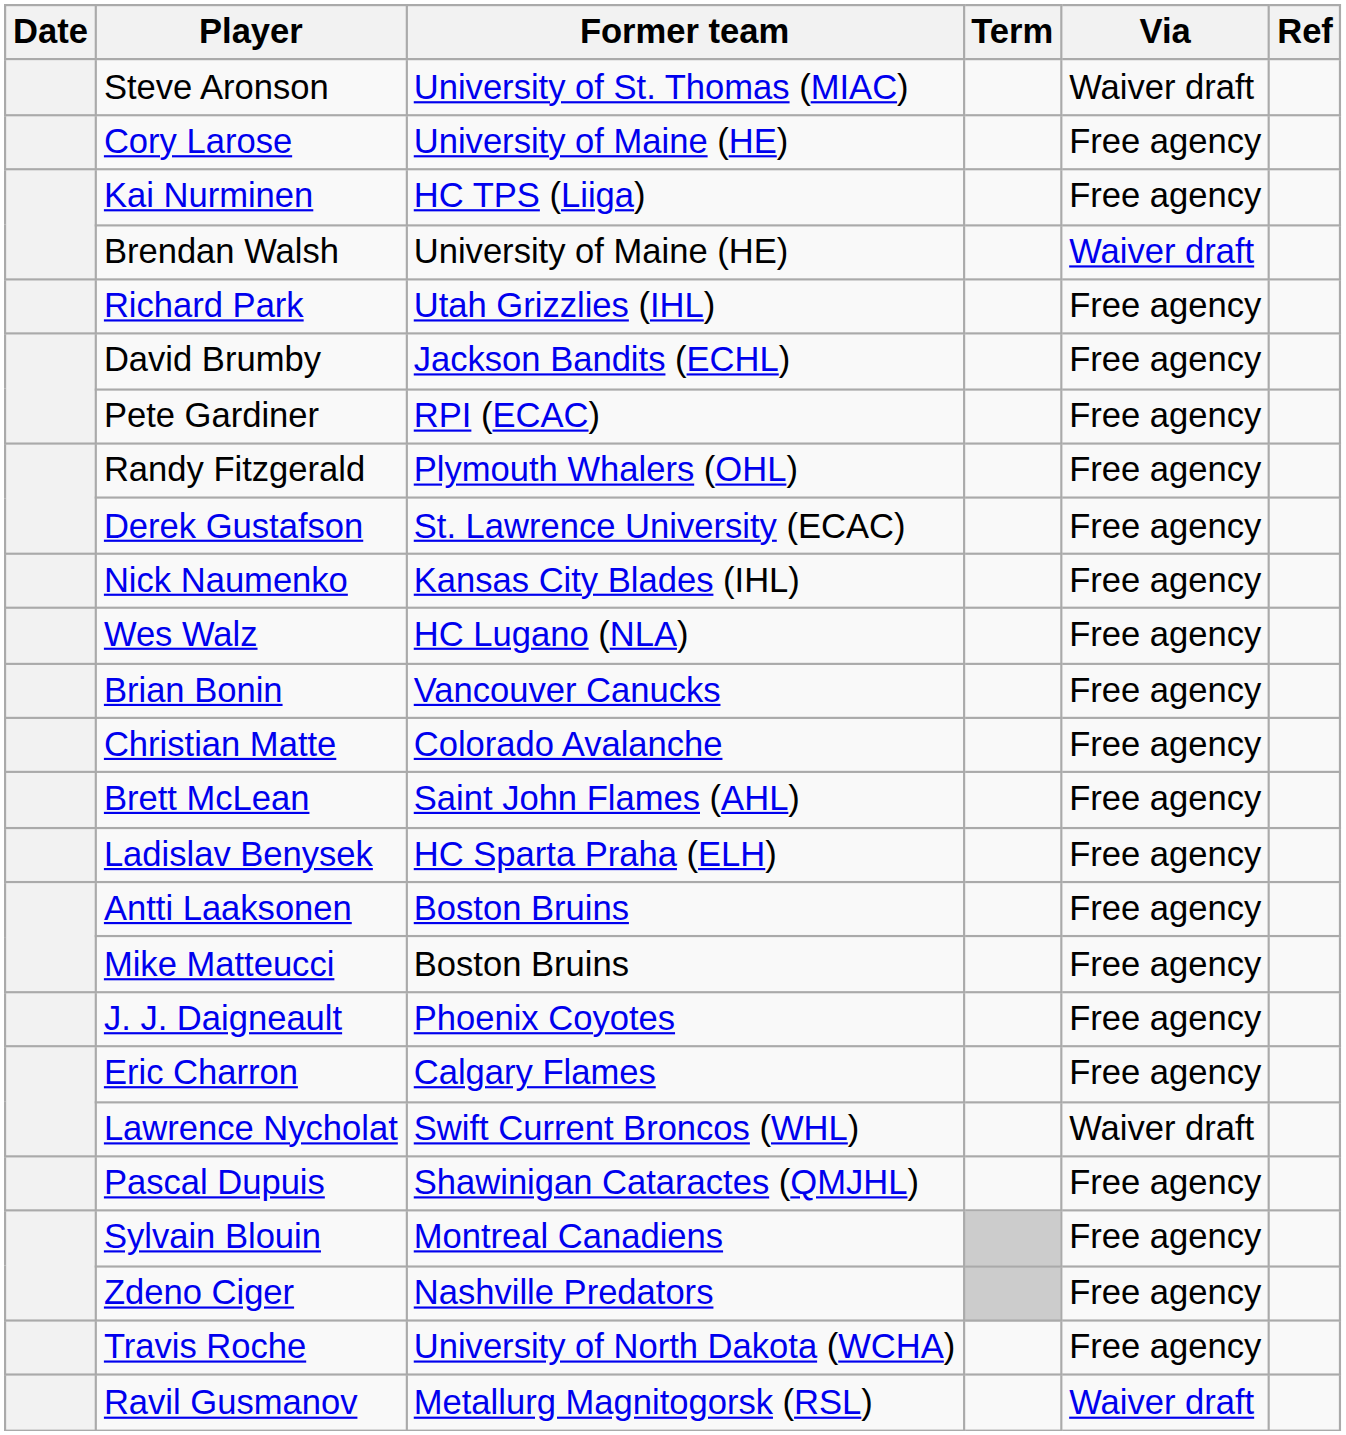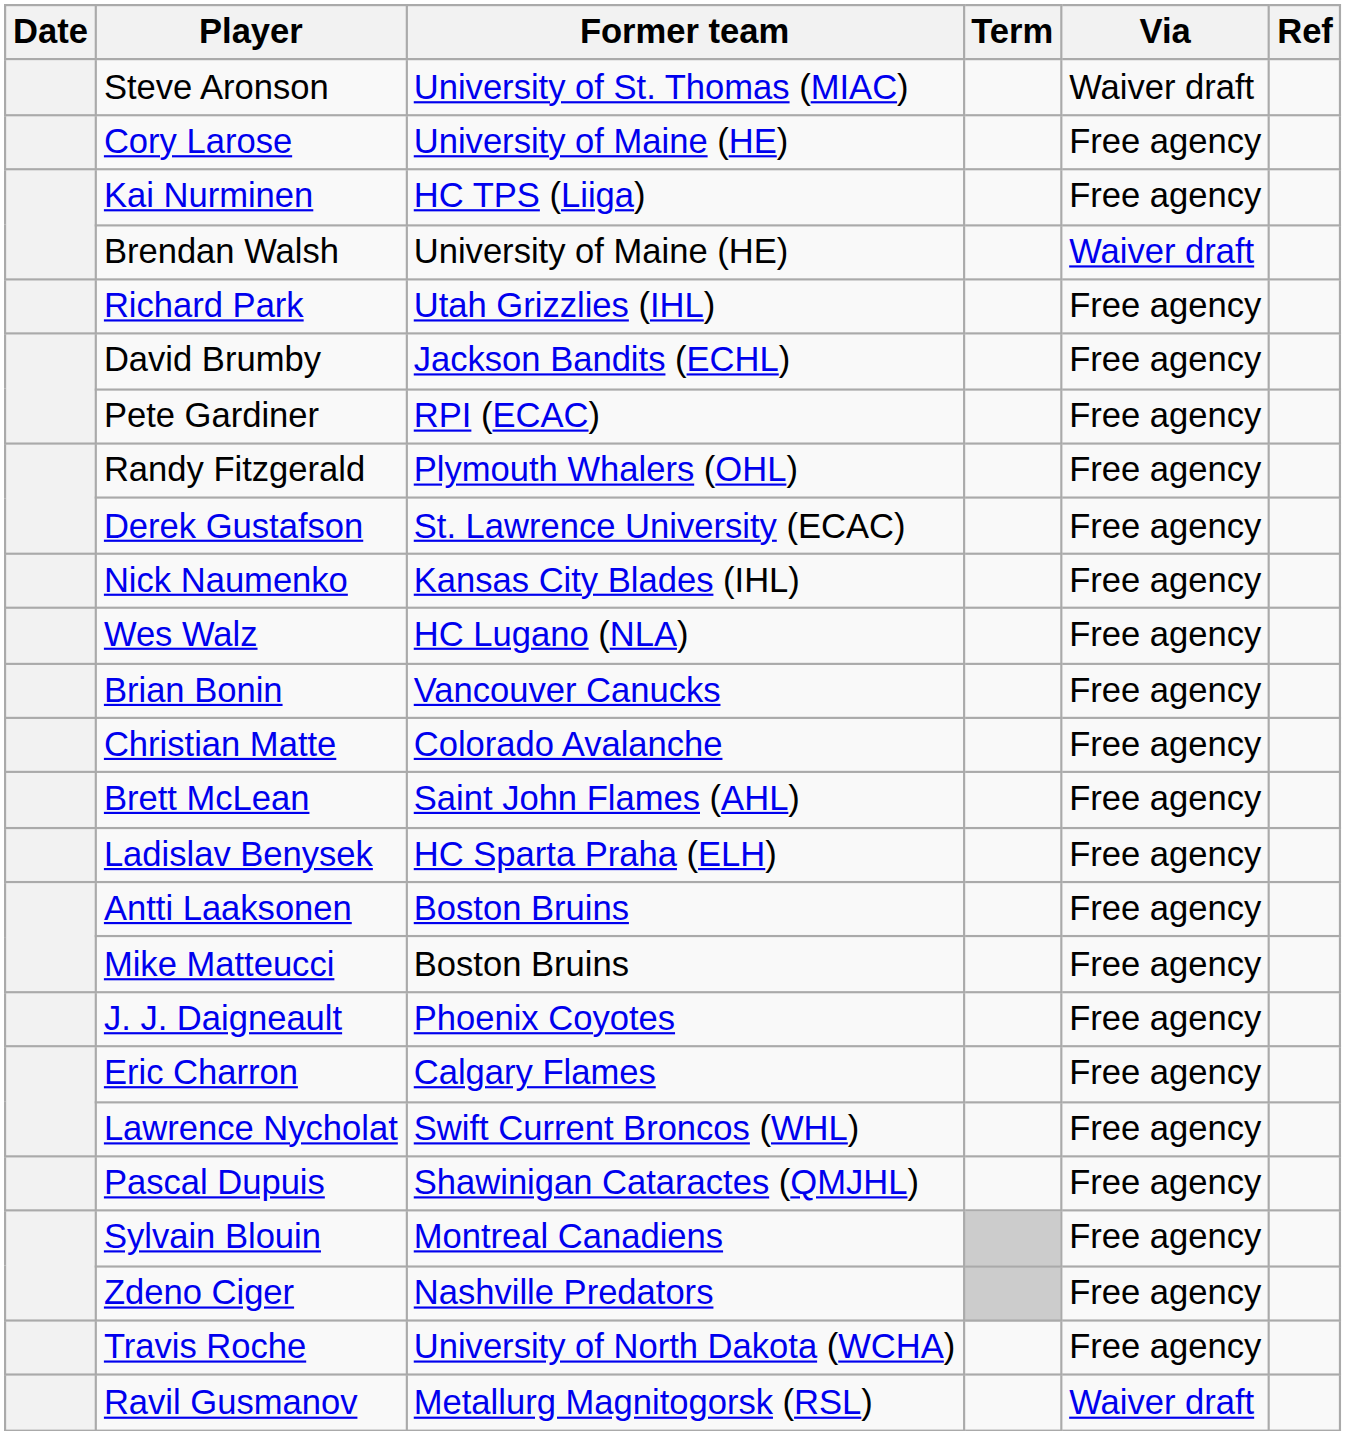(1162, 1128) Waiver draft -> (1165, 1128) Free agency
